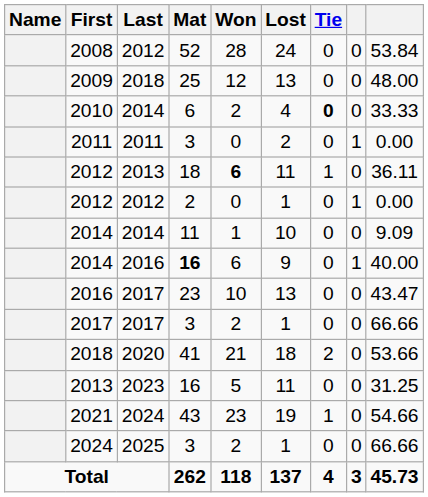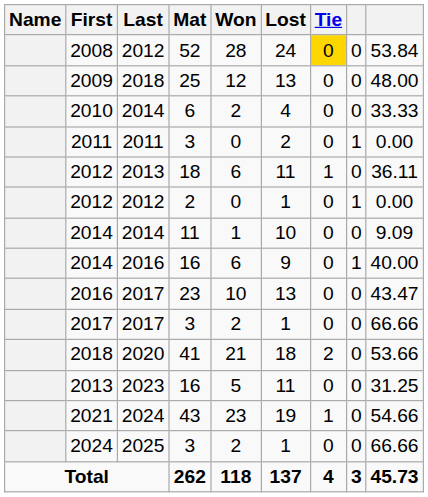(328, 50) no background -> (328, 50) gold background
(328, 111) bold -> (328, 111) normal
(236, 171) bold -> (236, 171) normal
(190, 263) bold -> (190, 263) normal
